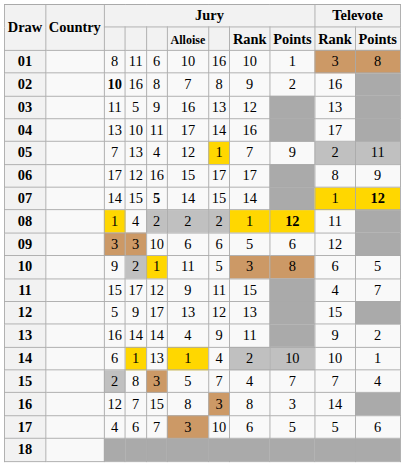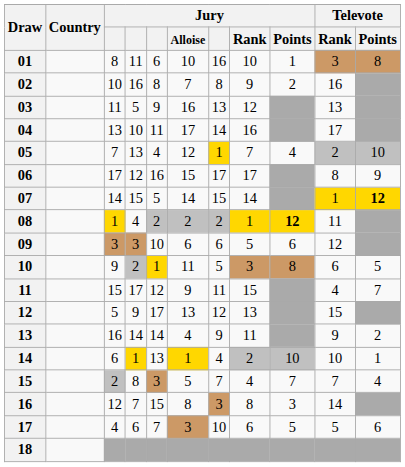(115, 84) bold -> (115, 84) normal
(292, 152) 9 -> (292, 152) 4
(378, 152) 11 -> (378, 152) 10
(157, 198) bold -> (157, 198) normal
